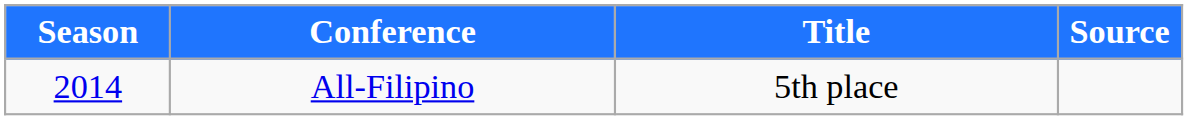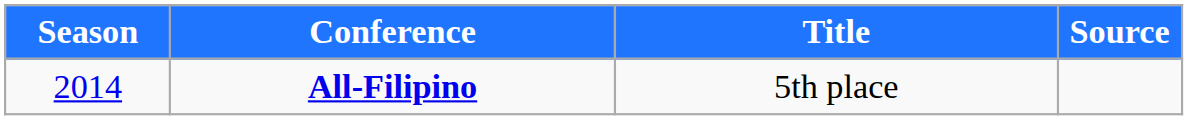(393, 85) normal -> (393, 85) bold
